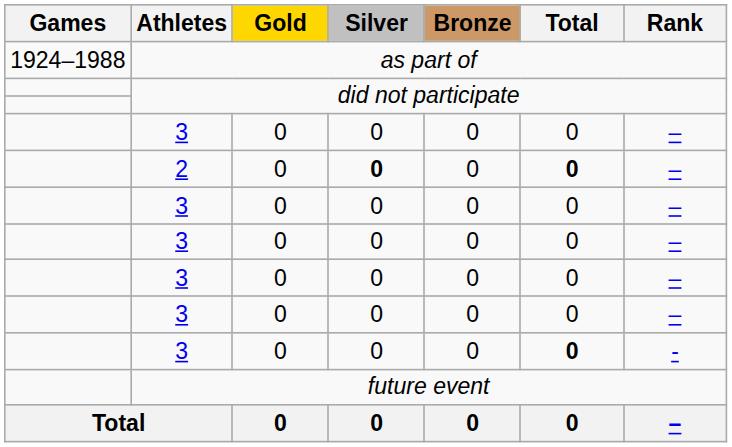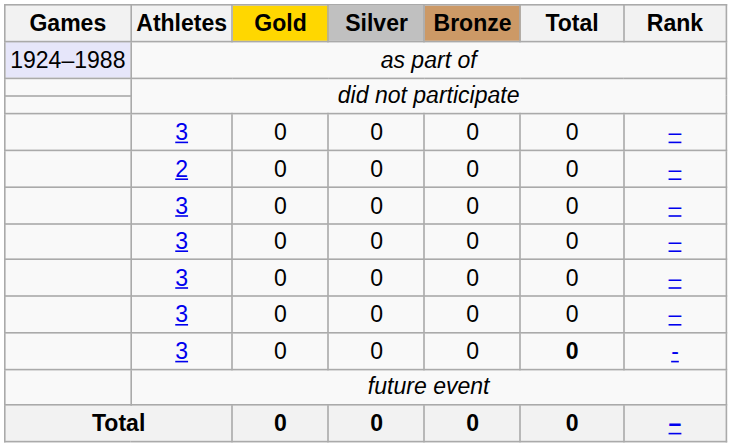(68, 60) no background -> (68, 60) lavender background
(377, 169) bold -> (377, 169) normal
(572, 169) bold -> (572, 169) normal
